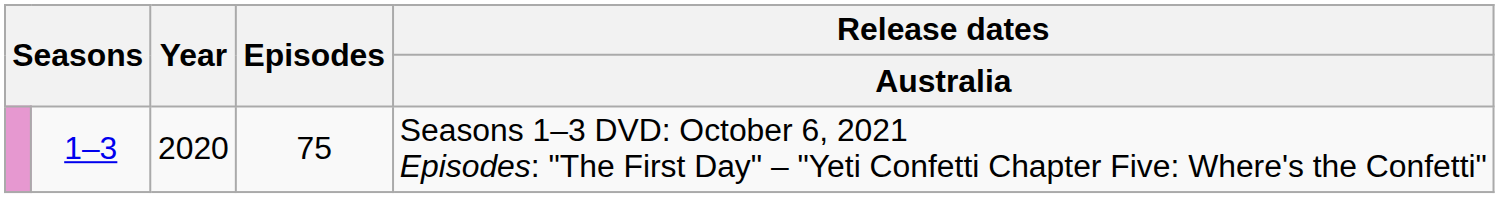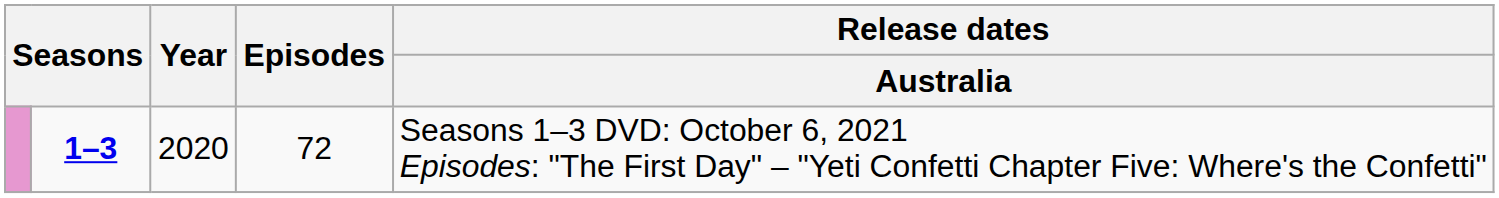(91, 148) normal -> (91, 148) bold
(314, 148) 75 -> (314, 148) 72
